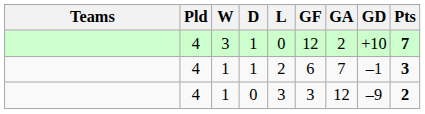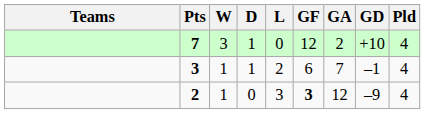columns swapped: (196, 17) <-> (405, 17)
(310, 95) normal -> (308, 95) bold
